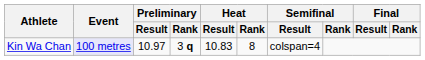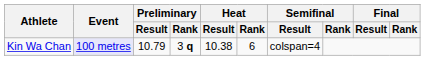(152, 47) 10.97 -> (152, 47) 10.79
(219, 47) 10.83 -> (219, 47) 10.38
(252, 47) 8 -> (252, 47) 6
